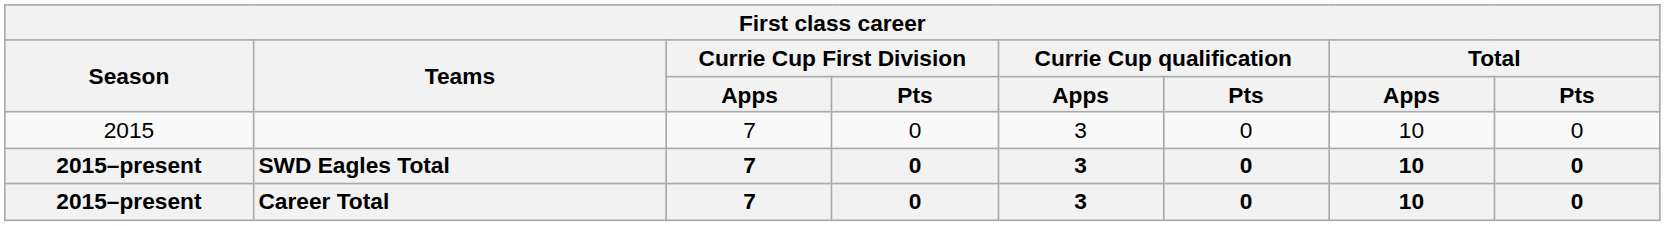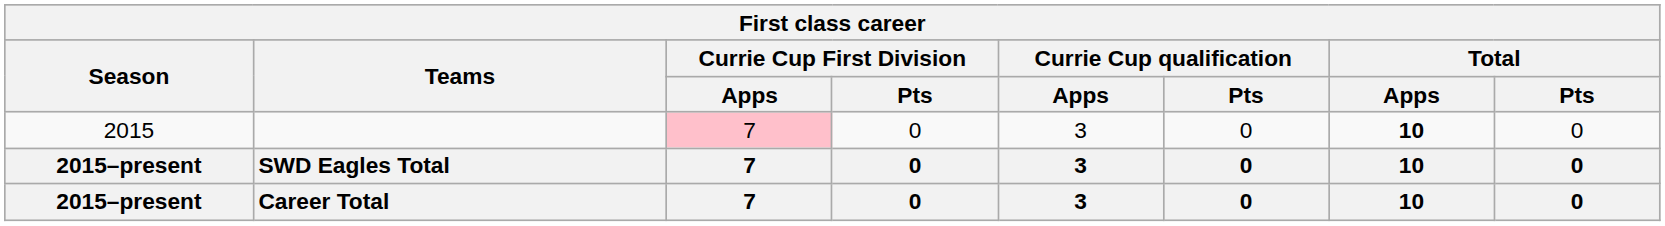(750, 130) no background -> (750, 130) pink background
(1411, 130) normal -> (1411, 130) bold
